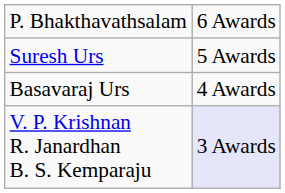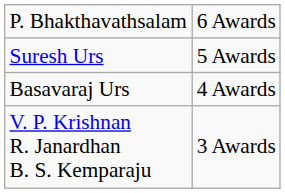(236, 146) lavender background -> (236, 146) no background
